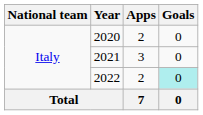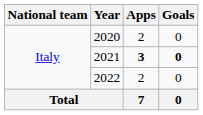(141, 57) normal -> (141, 57) bold
(178, 57) normal -> (178, 57) bold
(178, 78) paleturquoise background -> (178, 78) no background
